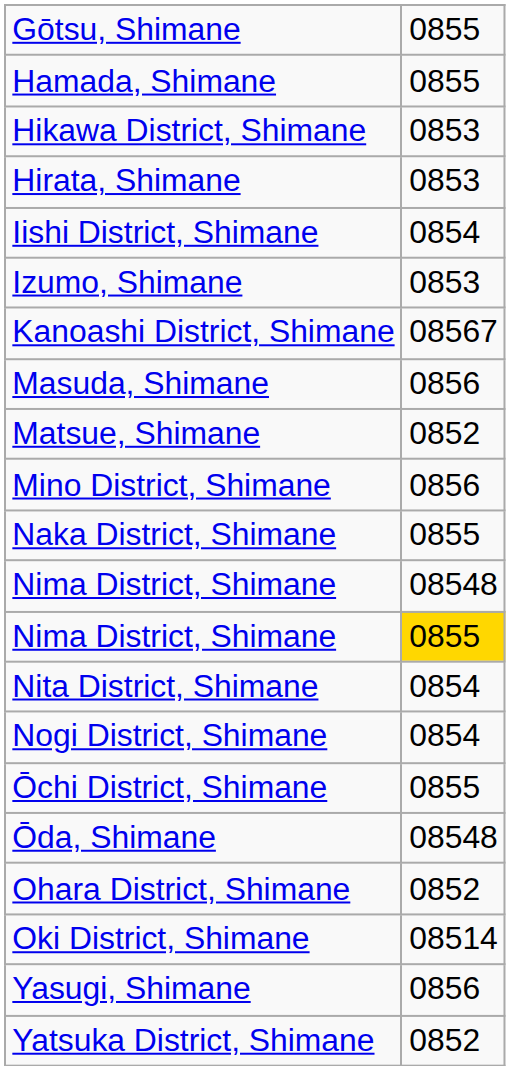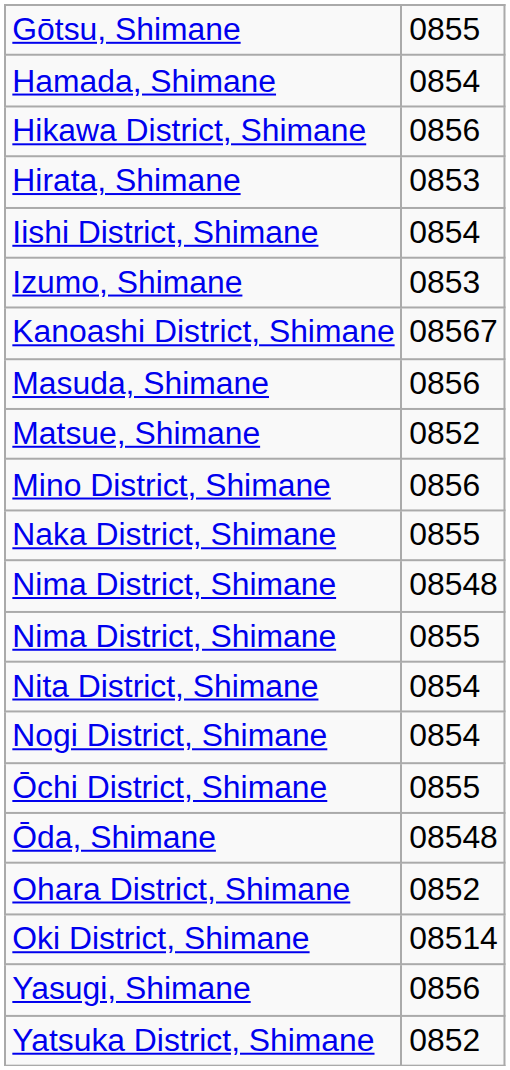(445, 80) 0855 -> (445, 80) 0854
(445, 130) 0853 -> (445, 130) 0856
(445, 635) gold background -> (445, 635) no background
